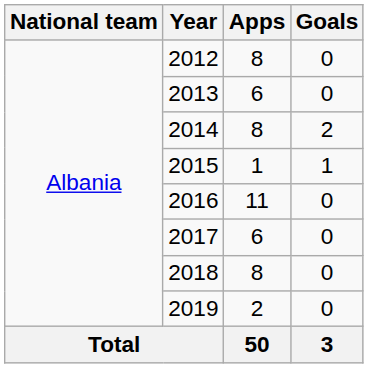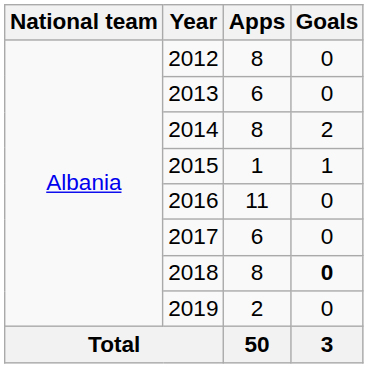(327, 272) normal -> (327, 272) bold
